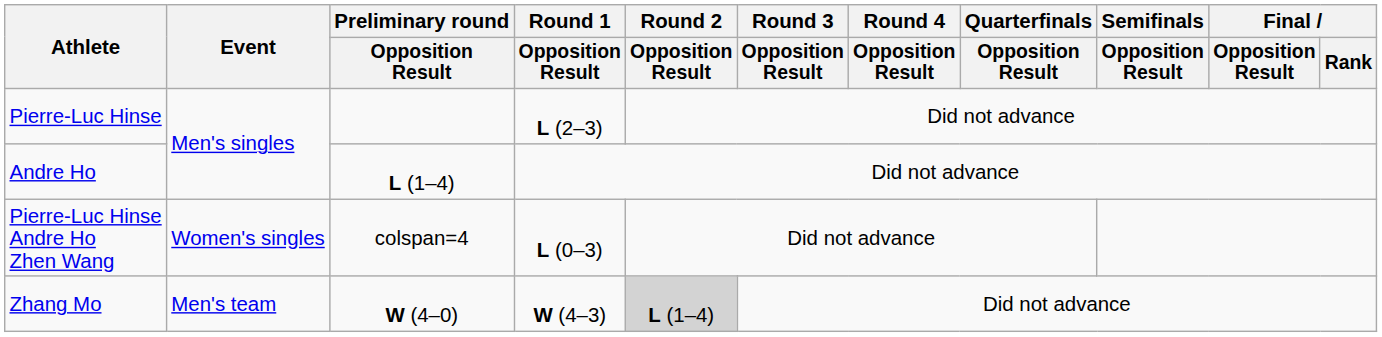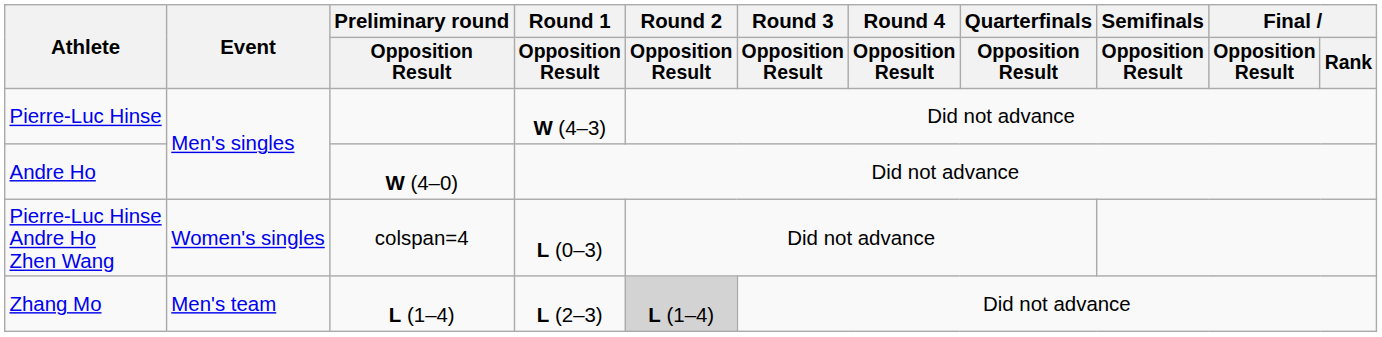(570, 128) L (2–3) -> (570, 128) W (4–3)
(422, 183) L (1–4) -> (422, 183) W (4–0)
(422, 316) W (4–0) -> (422, 316) L (1–4)
(570, 316) W (4–3) -> (570, 316) L (2–3)
